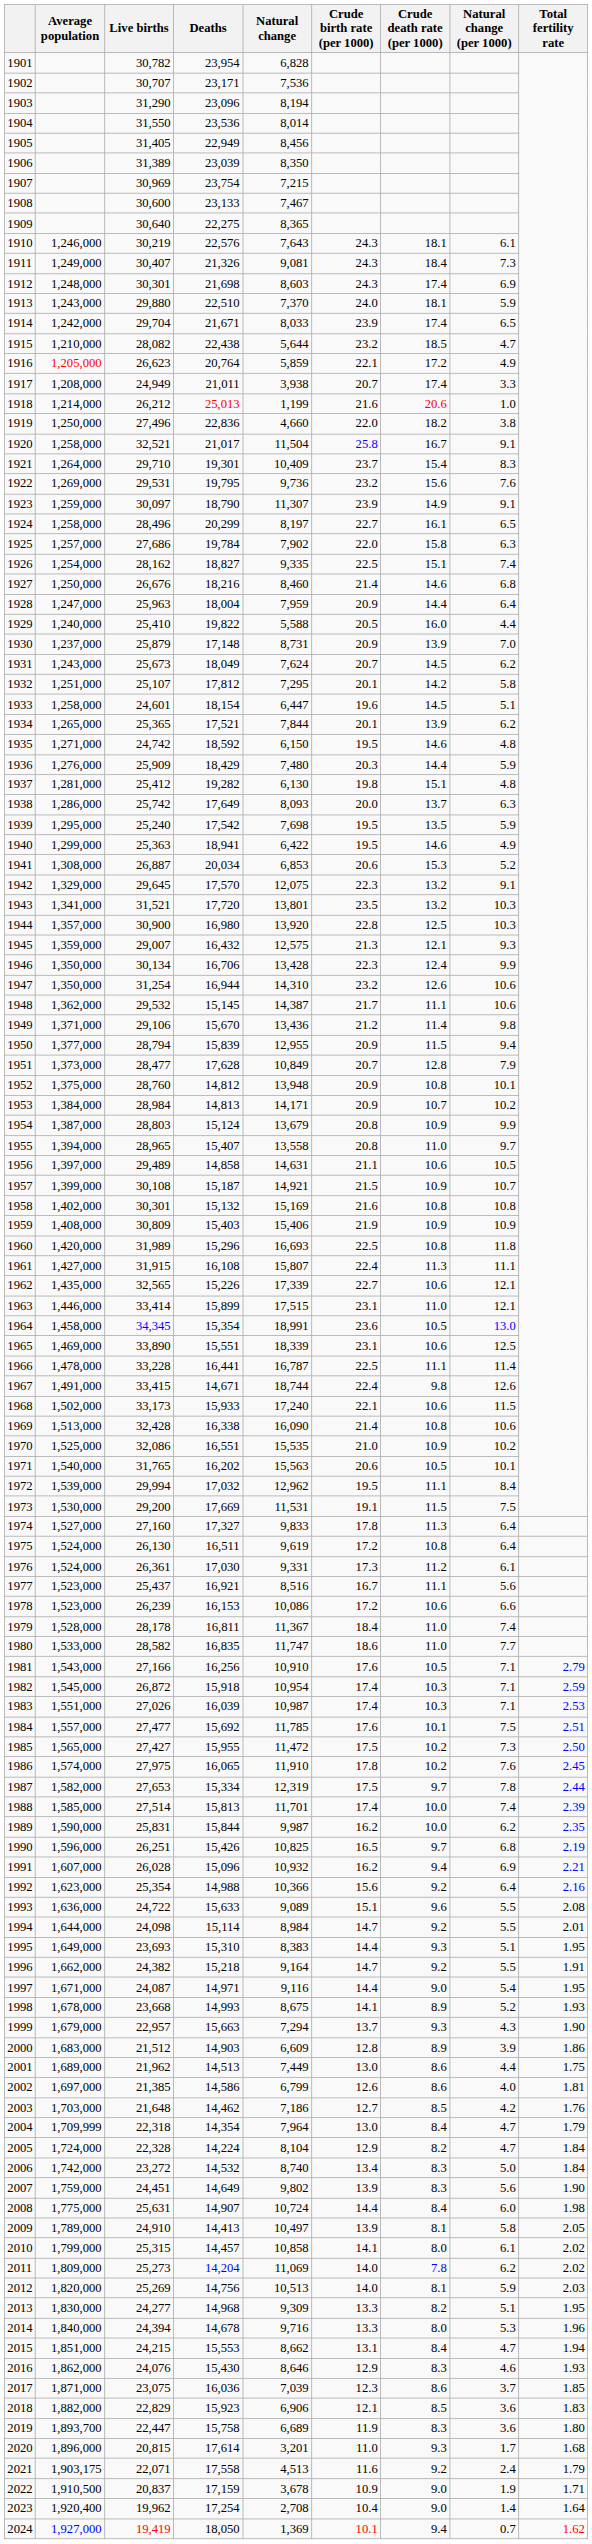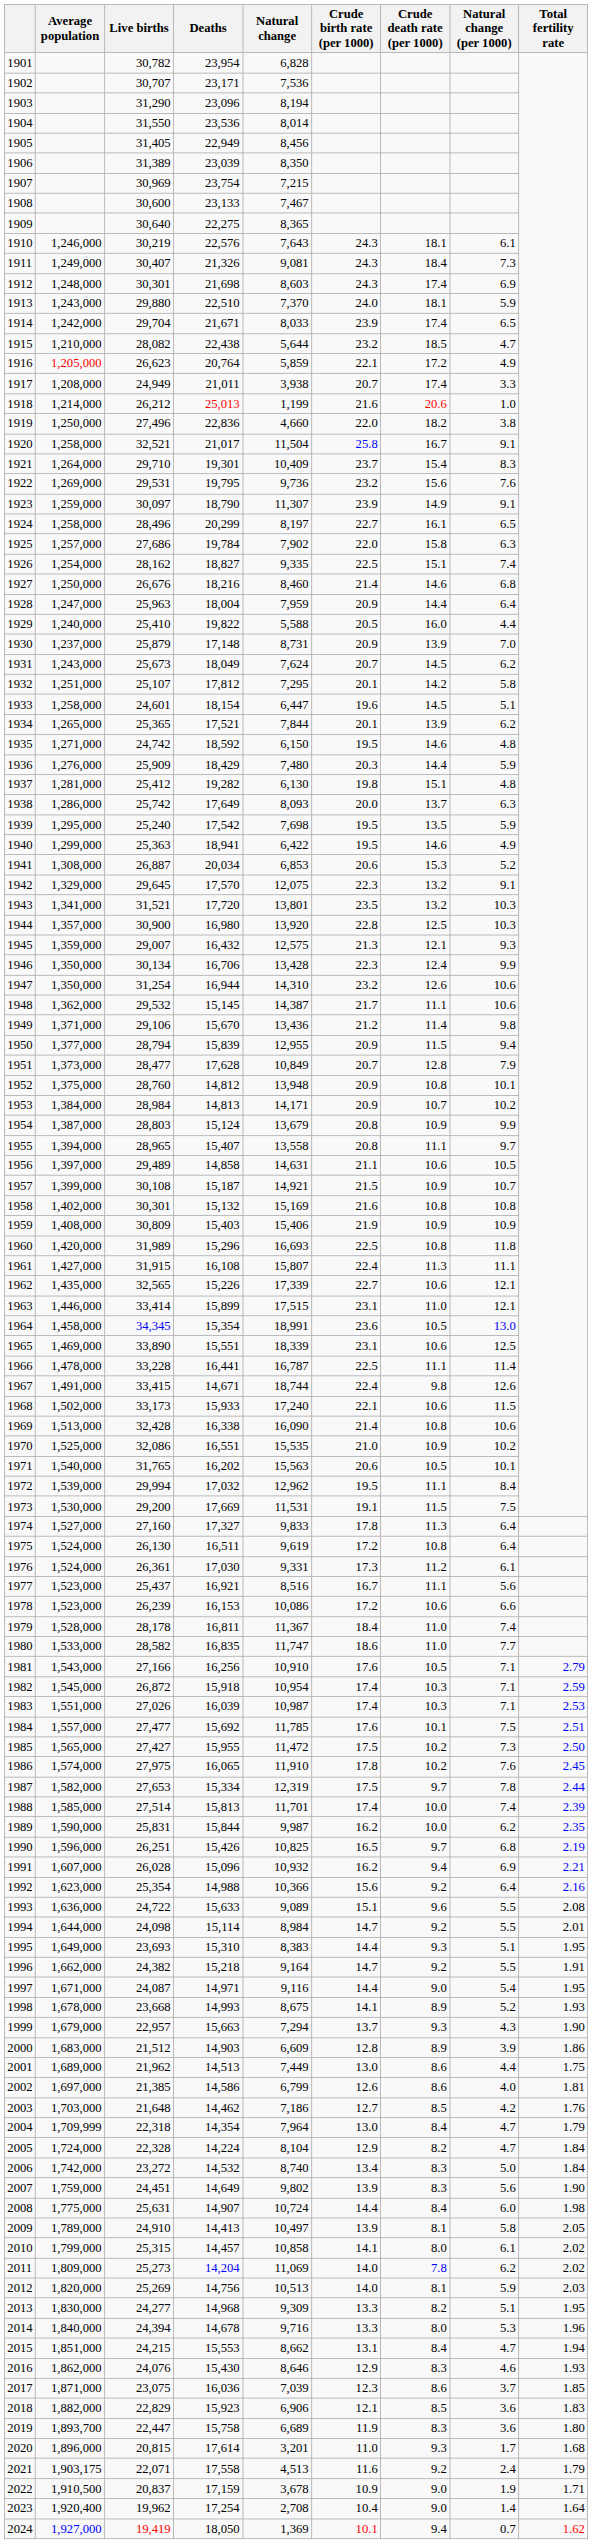(436, 1145) 11.0 -> (436, 1145) 11.1
